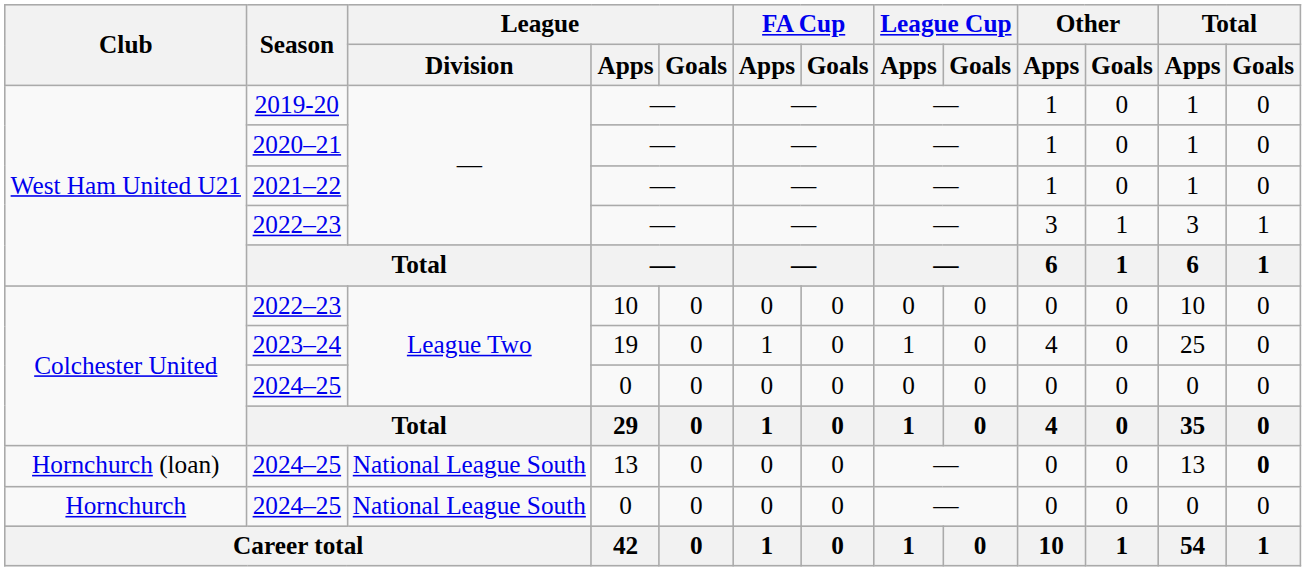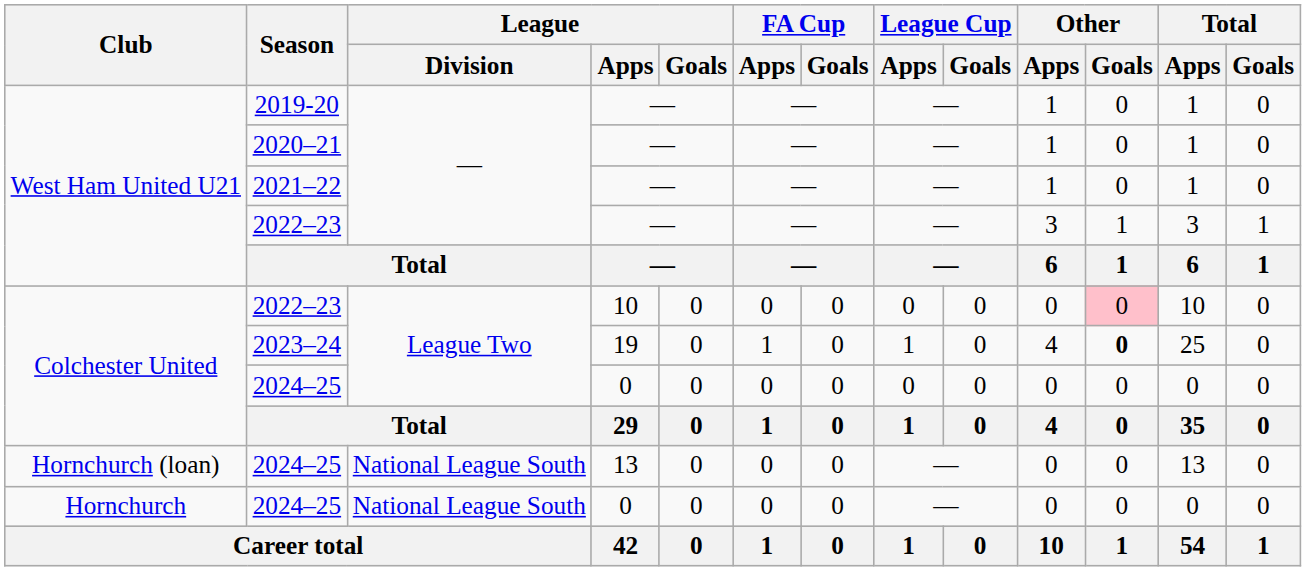(1122, 305) no background -> (1122, 305) pink background
(1122, 345) normal -> (1122, 345) bold
(1263, 465) bold -> (1263, 465) normal
